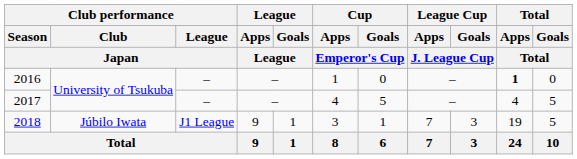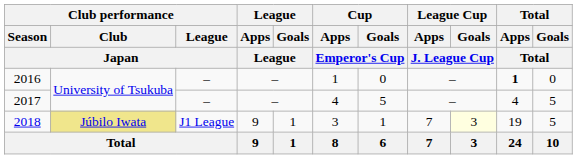(113, 121) no background -> (113, 121) khaki background
(474, 121) no background -> (474, 121) lightyellow background
